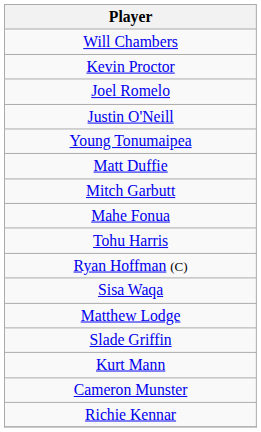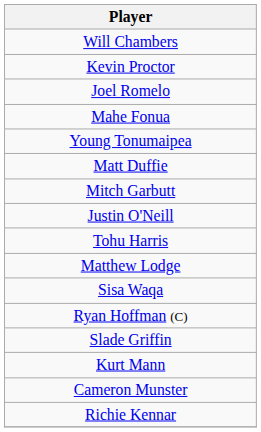(131, 116) Justin O'Neill -> (131, 116) Mahe Fonua
(131, 215) Mahe Fonua -> (131, 215) Justin O'Neill
(131, 265) Ryan Hoffman (C) -> (131, 265) Matthew Lodge
(131, 315) Matthew Lodge -> (131, 315) Ryan Hoffman (C)
